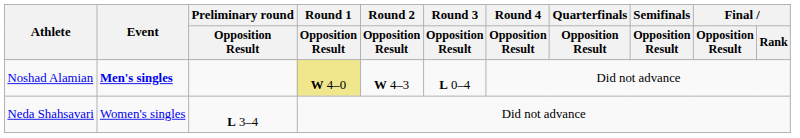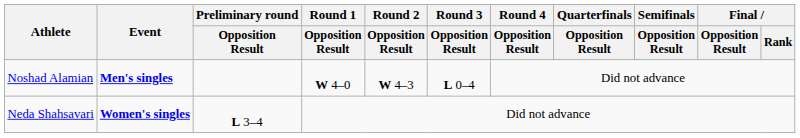(328, 85) khaki background -> (333, 85) no background
(143, 114) normal -> (145, 114) bold
